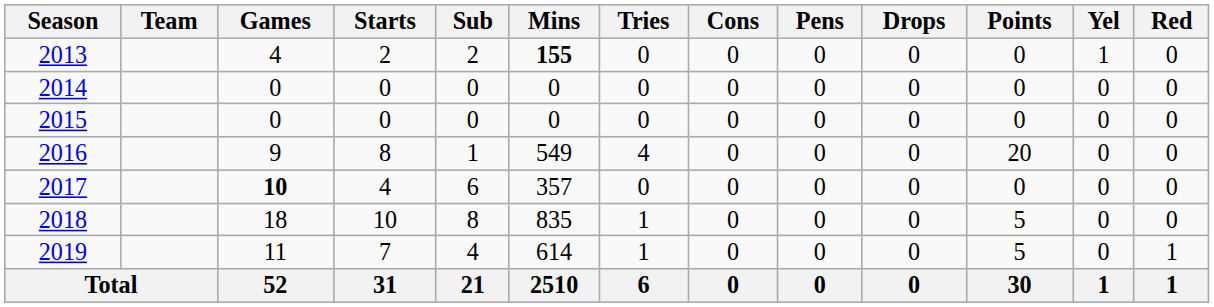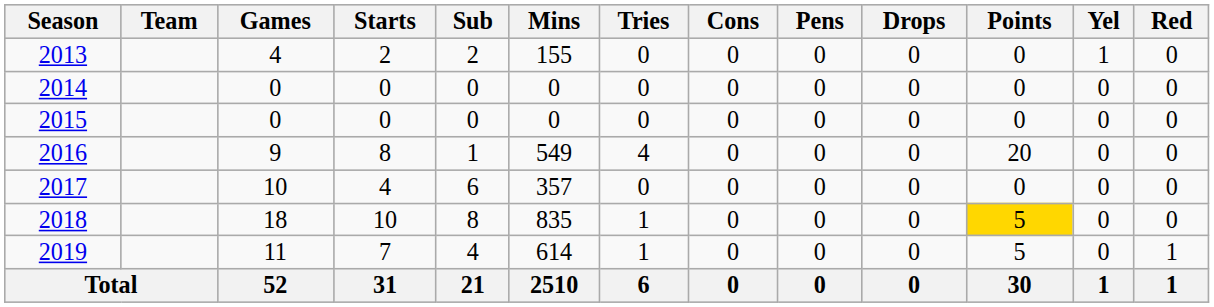(554, 54) bold -> (554, 54) normal
(275, 186) bold -> (275, 186) normal
(1020, 219) no background -> (1020, 219) gold background
